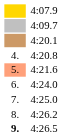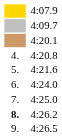(15, 70) lightsalmon background -> (15, 70) no background
(15, 114) normal -> (15, 114) bold
(15, 129) bold -> (15, 129) normal
